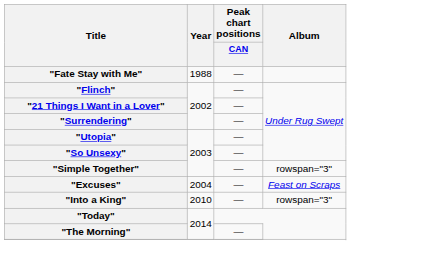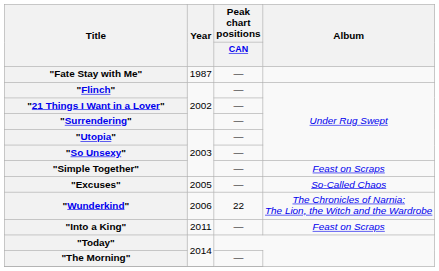(201, 74) 1988 -> (201, 74) 1987
(304, 168) rowspan="3" -> (349, 168) Feast on Scraps
(201, 184) 2004 -> (201, 184) 2005
(304, 184) Feast on Scraps -> (349, 184) So-Called Chaos
+ row: (96, 205)
(201, 200) 2010 -> (201, 227) 2011
(304, 200) rowspan="3" -> (349, 227) Feast on Scraps
